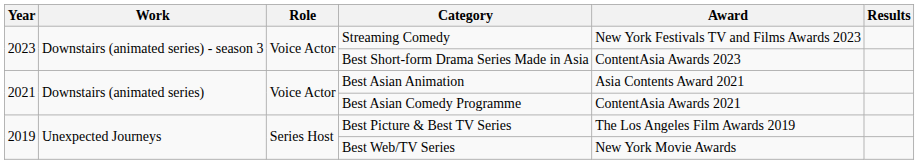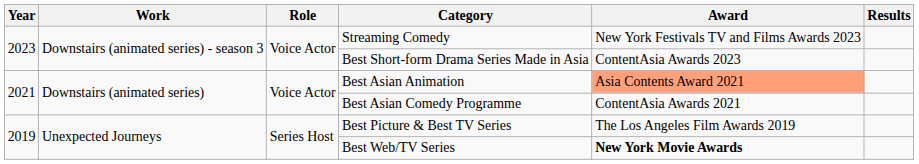(670, 81) no background -> (670, 81) lightsalmon background
(666, 147) normal -> (669, 147) bold
